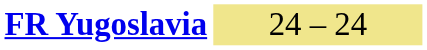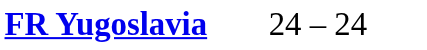(318, 24) khaki background -> (318, 24) no background
